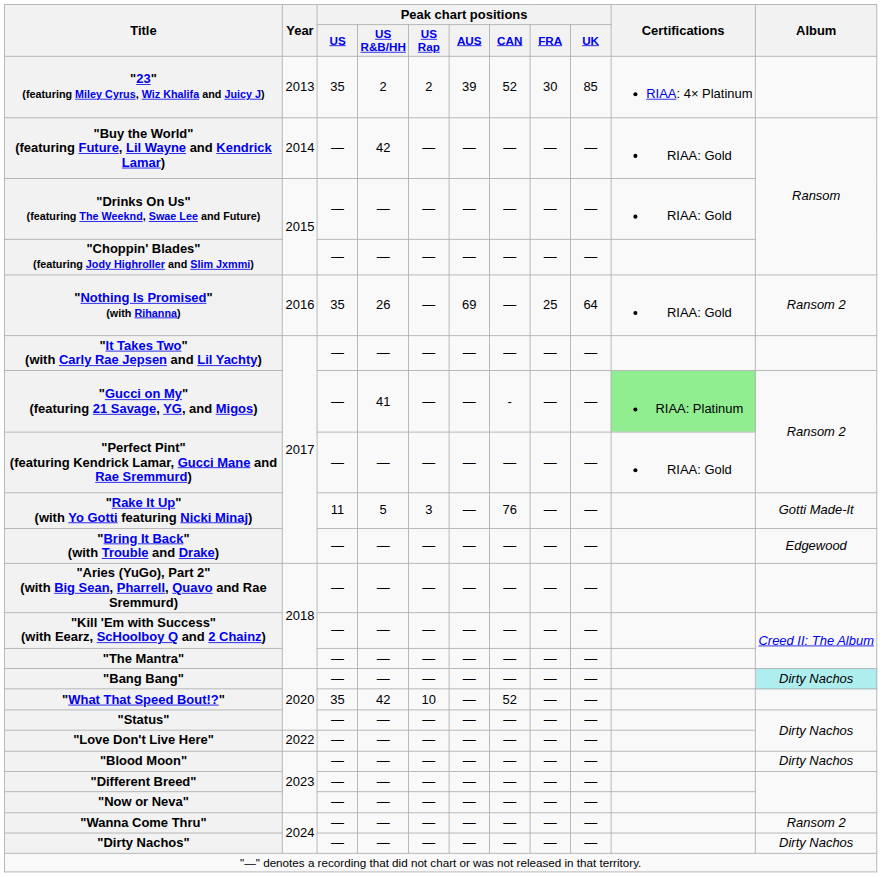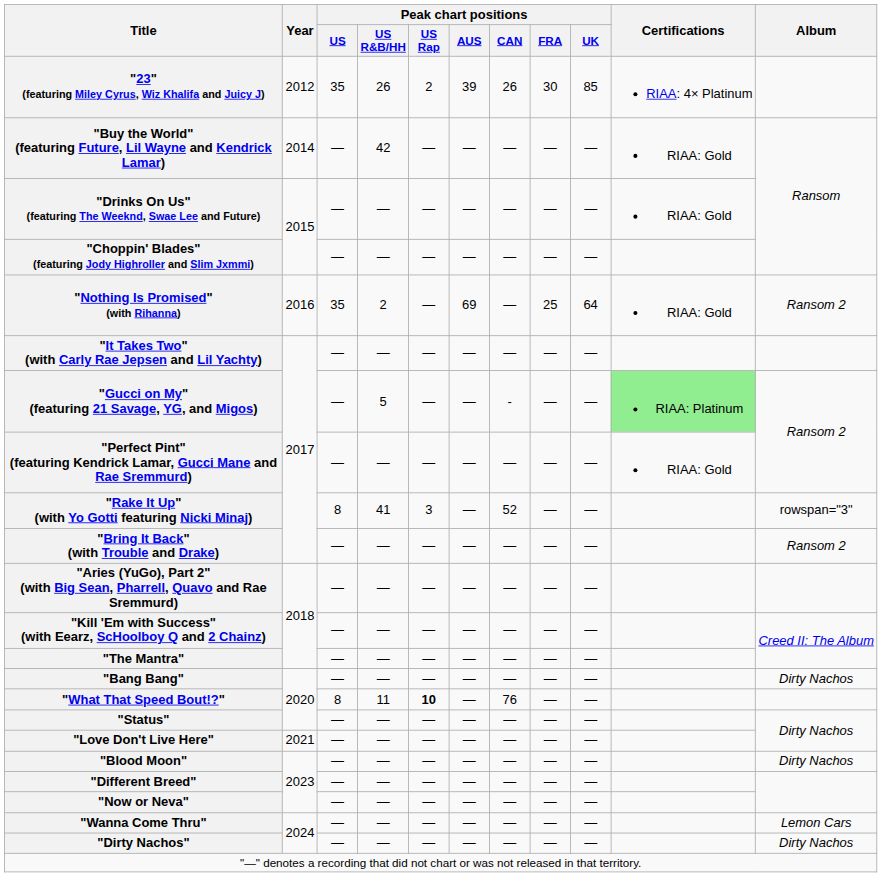(300, 86) 2013 -> (300, 86) 2012
(383, 86) 2 -> (383, 86) 26
(510, 86) 52 -> (510, 86) 26
(383, 305) 26 -> (383, 305) 2
(383, 401) 41 -> (383, 401) 5
(338, 510) 11 -> (338, 510) 8
(383, 510) 5 -> (383, 510) 41
(510, 510) 76 -> (510, 510) 52
(816, 510) Gotti Made-It -> (816, 510) rowspan="3"
(816, 545) Edgewood -> (816, 545) Ransom 2
(816, 678) paleturquoise background -> (816, 678) no background
(338, 699) 35 -> (338, 699) 8
(383, 699) 42 -> (383, 699) 11
(429, 699) normal -> (429, 699) bold
(510, 699) 52 -> (510, 699) 76
(300, 740) 2022 -> (300, 740) 2021
(816, 822) Ransom 2 -> (816, 822) Lemon Cars
